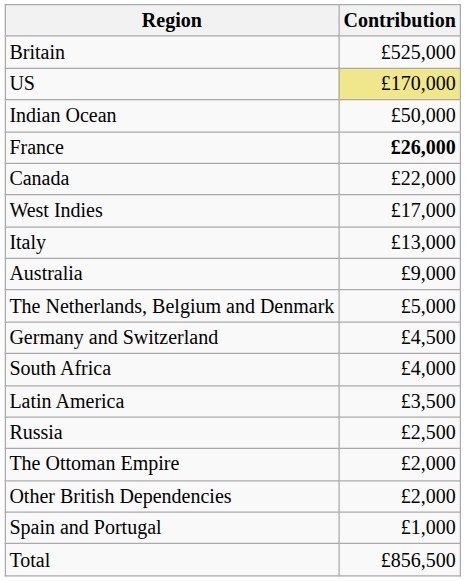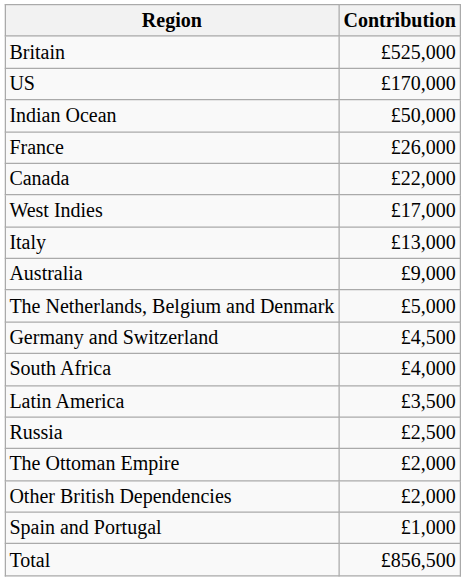(418, 83) khaki background -> (418, 83) no background
(423, 147) bold -> (423, 147) normal
